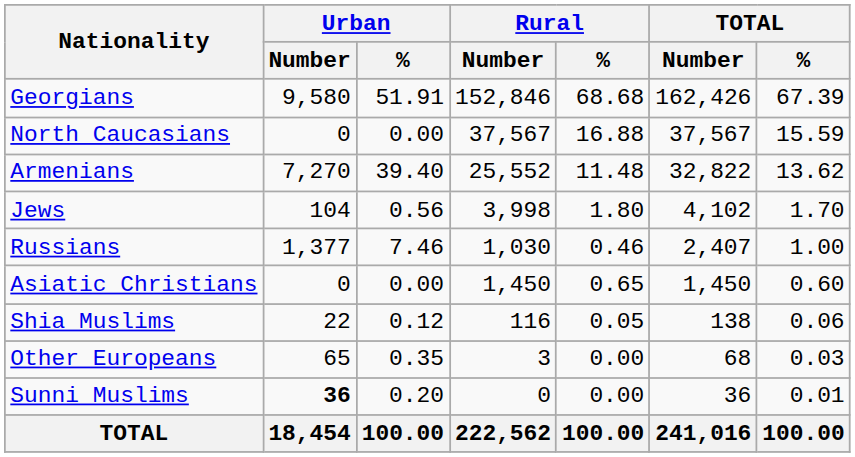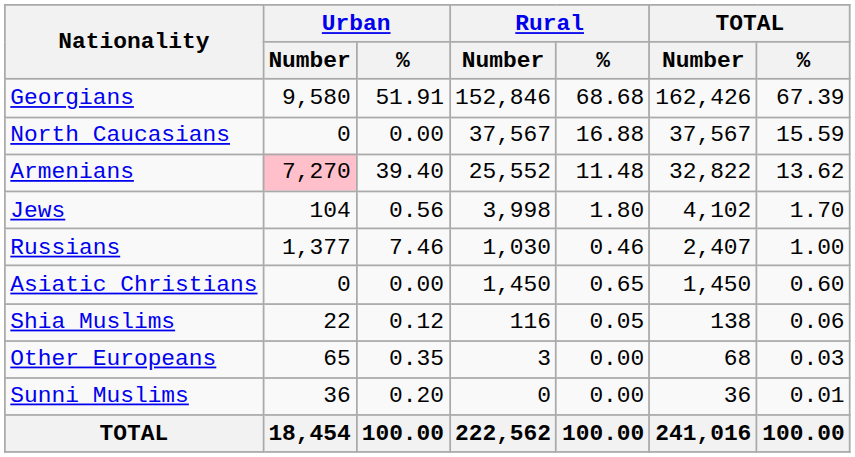(316, 173) no background -> (316, 173) pink background
(337, 396) bold -> (337, 396) normal
